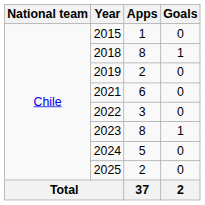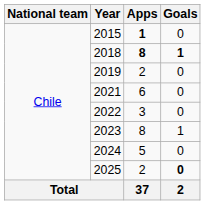(142, 33) normal -> (142, 33) bold
(142, 53) normal -> (142, 53) bold
(180, 53) normal -> (180, 53) bold
(180, 170) normal -> (180, 170) bold
